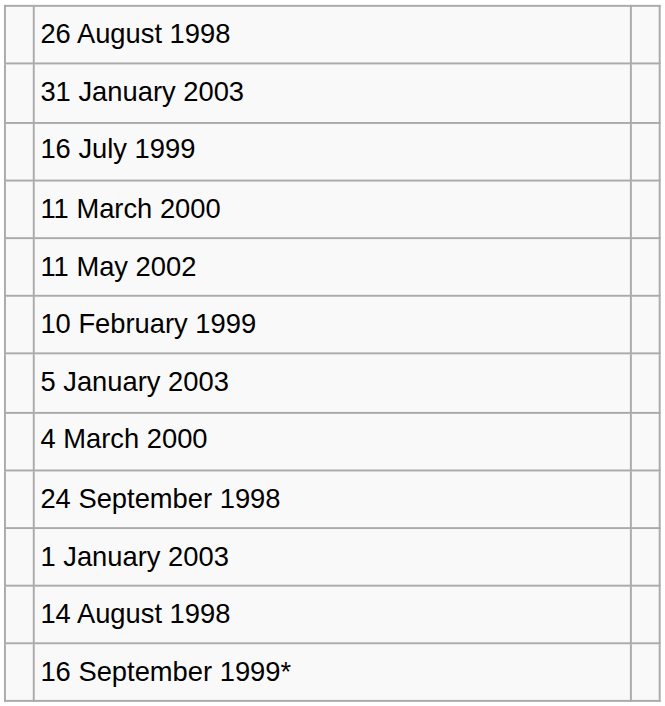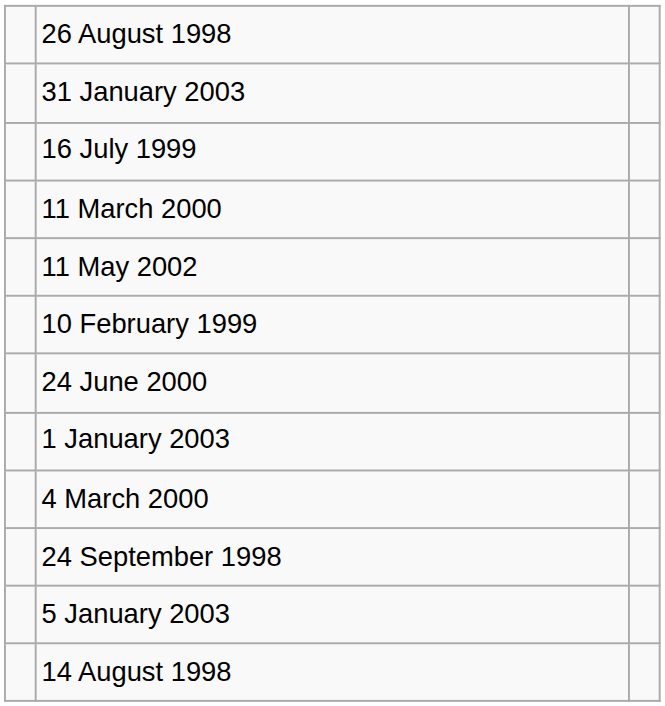+ row: (124, 382)
rows swapped: (135, 555) <-> (135, 382)
- row: (166, 671)
